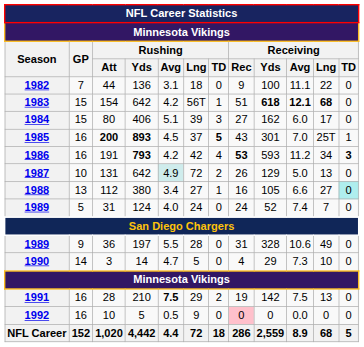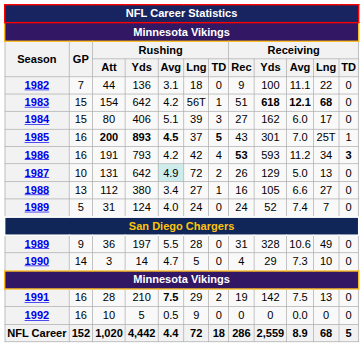(171, 137) normal -> (171, 137) bold
(142, 155) bold -> (142, 155) normal
(349, 190) paleturquoise background -> (349, 190) no background
(241, 315) pink background -> (241, 315) no background
